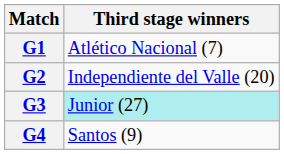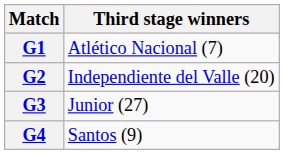(108, 105) paleturquoise background -> (108, 105) no background
